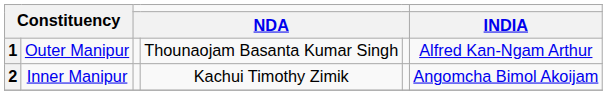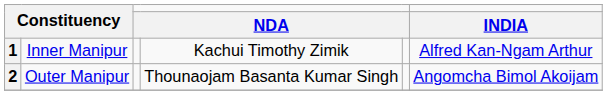(77, 50) Outer Manipur -> (77, 50) Inner Manipur
(271, 50) Thounaojam Basanta Kumar Singh -> (271, 50) Kachui Timothy Zimik
(77, 76) Inner Manipur -> (77, 76) Outer Manipur
(271, 76) Kachui Timothy Zimik -> (271, 76) Thounaojam Basanta Kumar Singh
